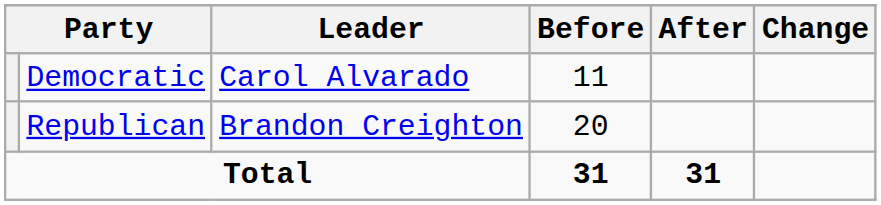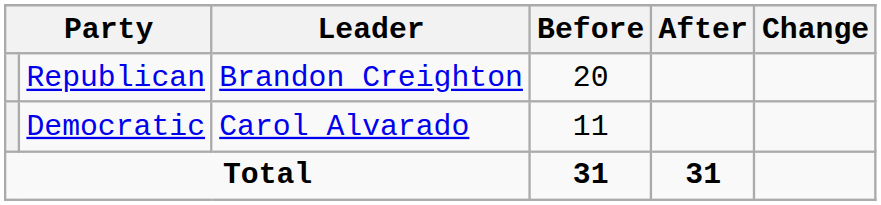rows swapped: (116, 126) <-> (116, 78)
